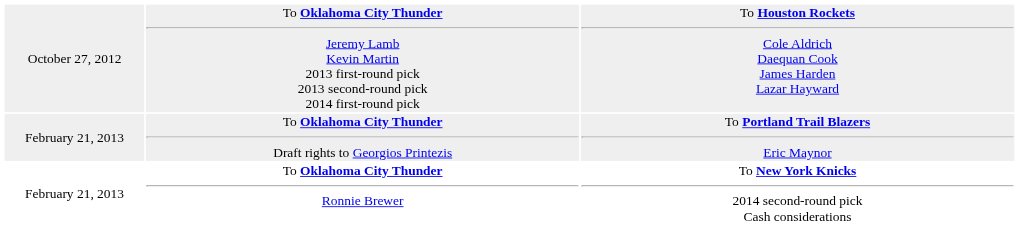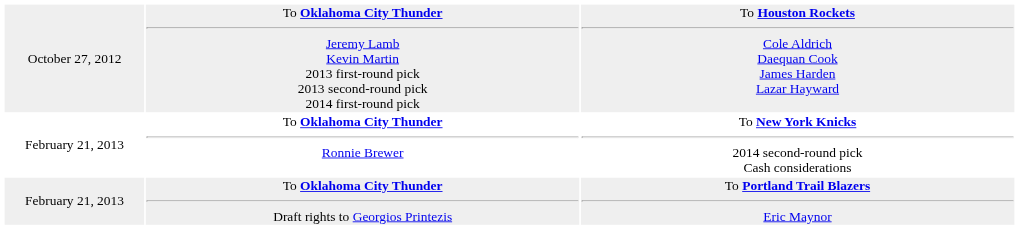rows swapped: (363, 186) <-> (363, 137)
